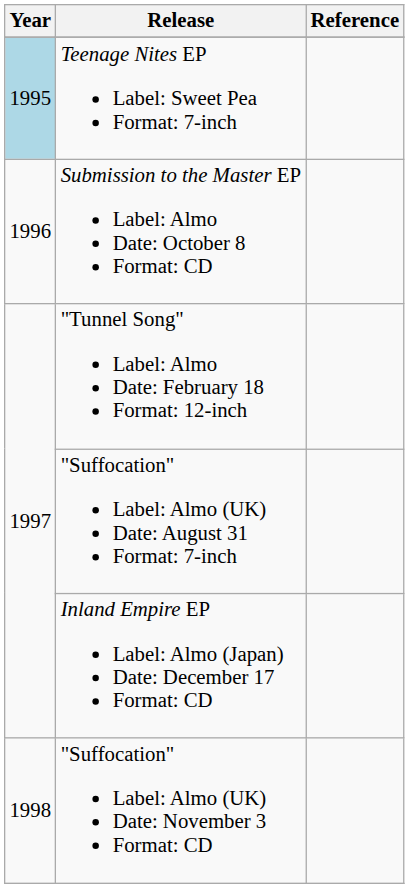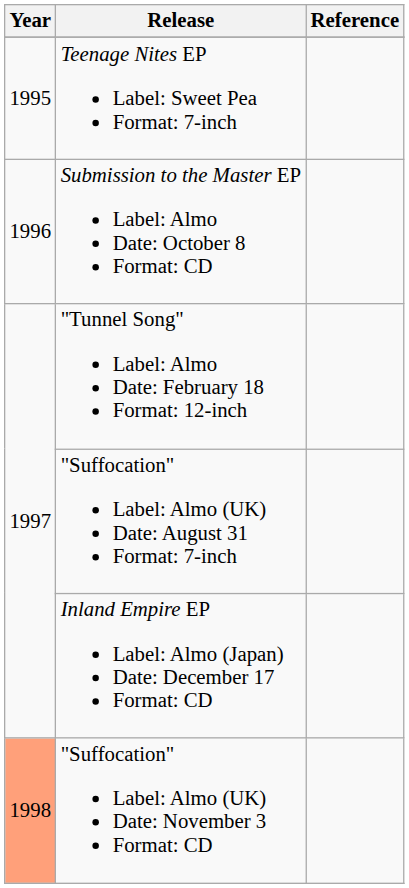(30, 98) lightblue background -> (30, 98) no background
(30, 810) no background -> (30, 810) lightsalmon background
